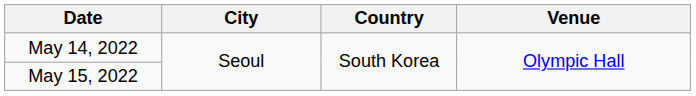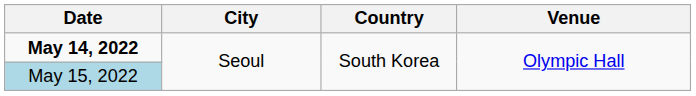(83, 47) normal -> (83, 47) bold
(83, 76) no background -> (83, 76) lightblue background
